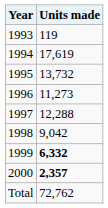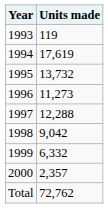(53, 153) bold -> (53, 153) normal
(53, 173) bold -> (53, 173) normal
